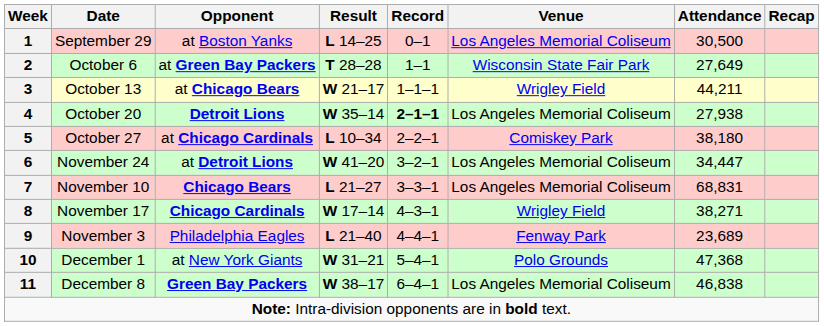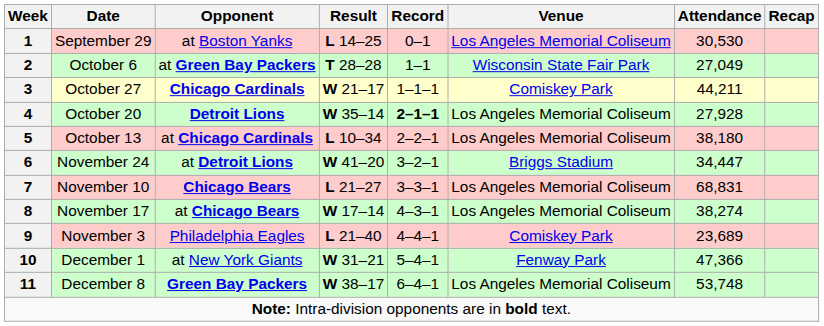(720, 41) 30,500 -> (720, 41) 30,530
(720, 65) 27,649 -> (720, 65) 27,049
(103, 89) October 13 -> (103, 89) October 27
(237, 89) at Chicago Bears -> (237, 89) Chicago Cardinals
(561, 89) Wrigley Field -> (561, 89) Comiskey Park
(720, 114) 27,938 -> (720, 114) 27,928
(103, 138) October 27 -> (103, 138) October 13
(561, 138) Comiskey Park -> (561, 138) Los Angeles Memorial Coliseum
(561, 162) Los Angeles Memorial Coliseum -> (561, 162) Briggs Stadium
(237, 211) Chicago Cardinals -> (237, 211) at Chicago Bears
(561, 211) Wrigley Field -> (561, 211) Los Angeles Memorial Coliseum
(720, 211) 38,271 -> (720, 211) 38,274
(561, 235) Fenway Park -> (561, 235) Comiskey Park
(561, 260) Polo Grounds -> (561, 260) Fenway Park
(720, 260) 47,368 -> (720, 260) 47,366
(720, 284) 46,838 -> (720, 284) 53,748
